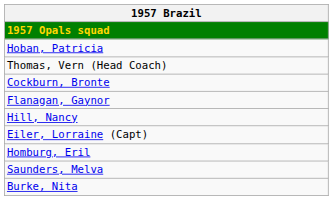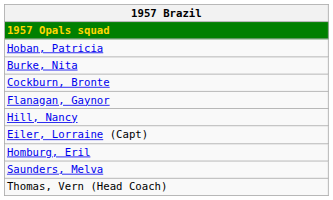(87, 65) Thomas, Vern (Head Coach) -> (42, 65) Burke, Nita
(42, 187) Burke, Nita -> (87, 187) Thomas, Vern (Head Coach)
